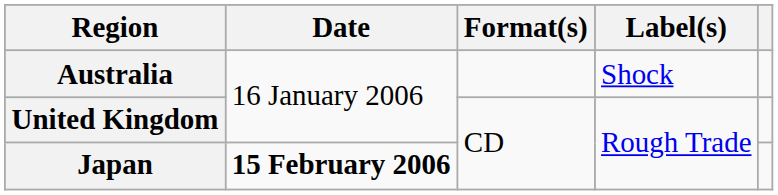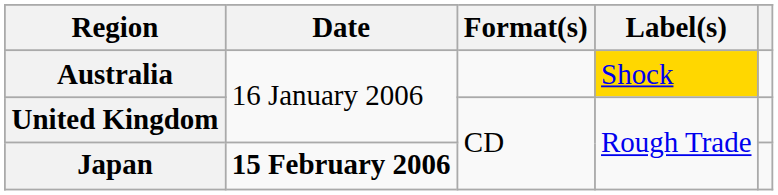(637, 73) no background -> (637, 73) gold background
